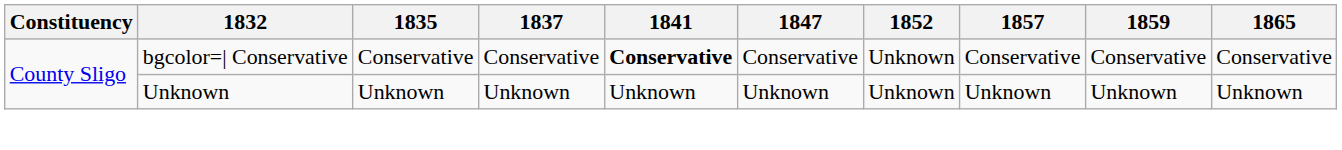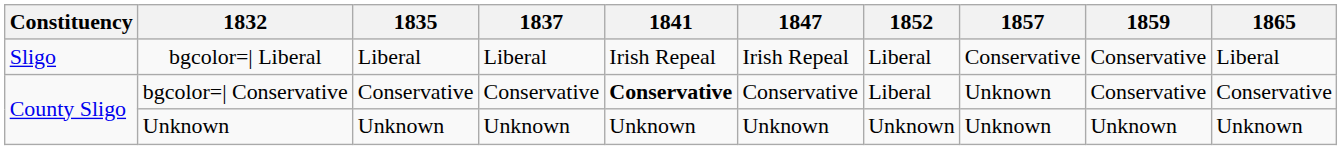+ row: (245, 56)
(911, 56) Unknown -> (900, 91) Liberal
(1023, 56) Conservative -> (1008, 91) Unknown
